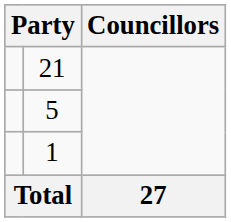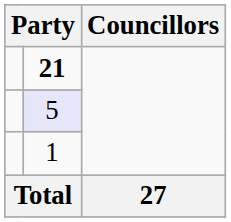(52, 68) normal -> (52, 68) bold
(52, 110) no background -> (52, 110) lavender background
